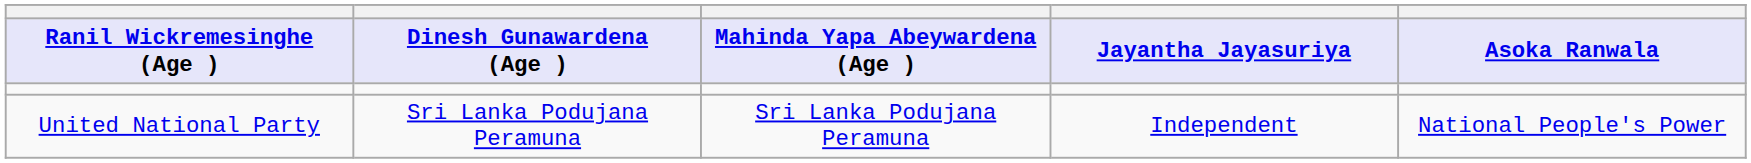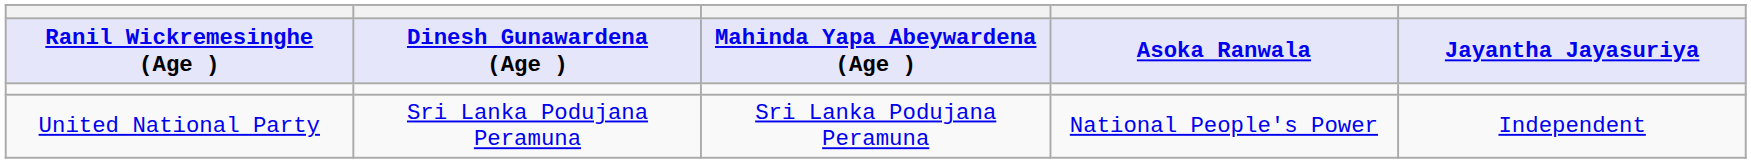columns swapped: (1224, 51) <-> (1572, 51)
